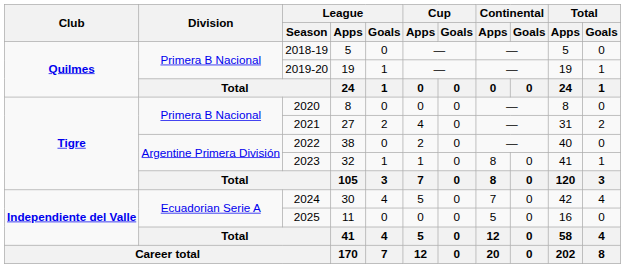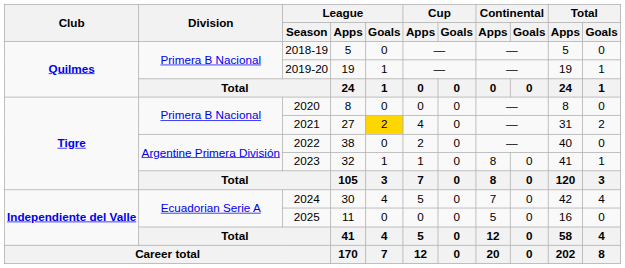(384, 124) no background -> (384, 124) gold background
